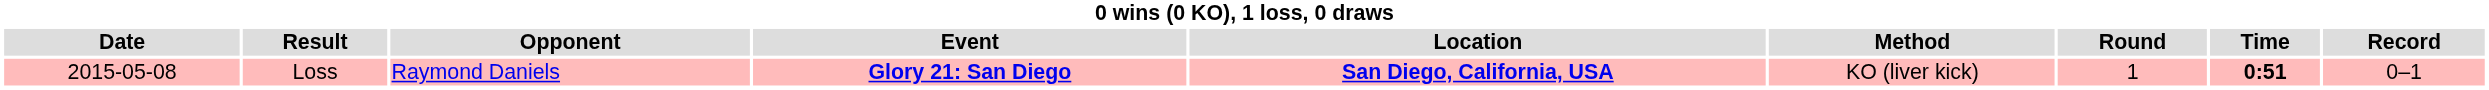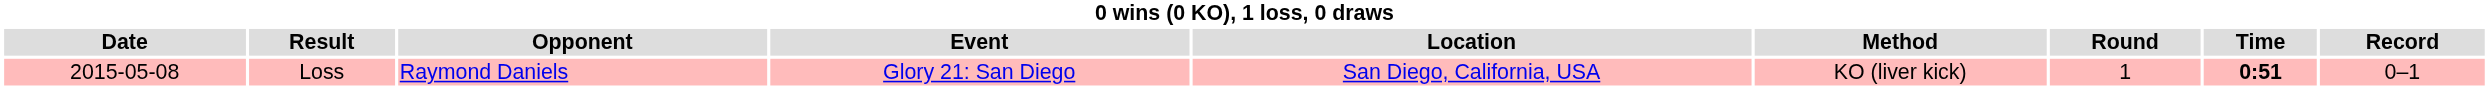(970, 73) bold -> (979, 73) normal
(1478, 73) bold -> (1472, 73) normal
